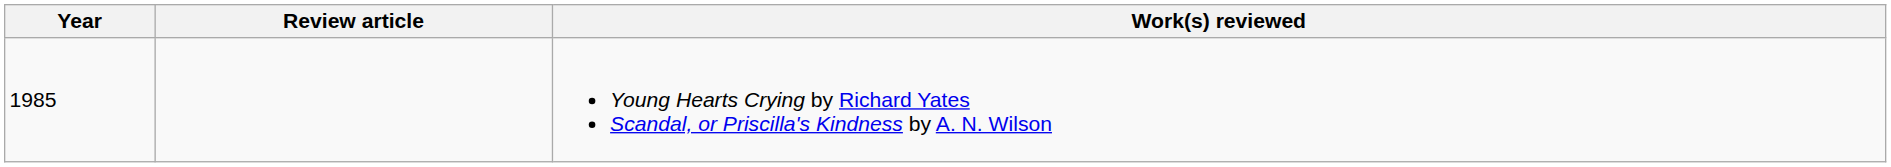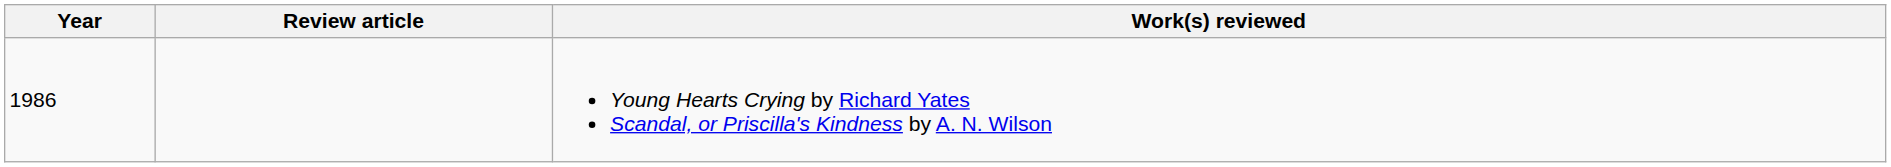(33, 99) 1985 -> (33, 99) 1986
